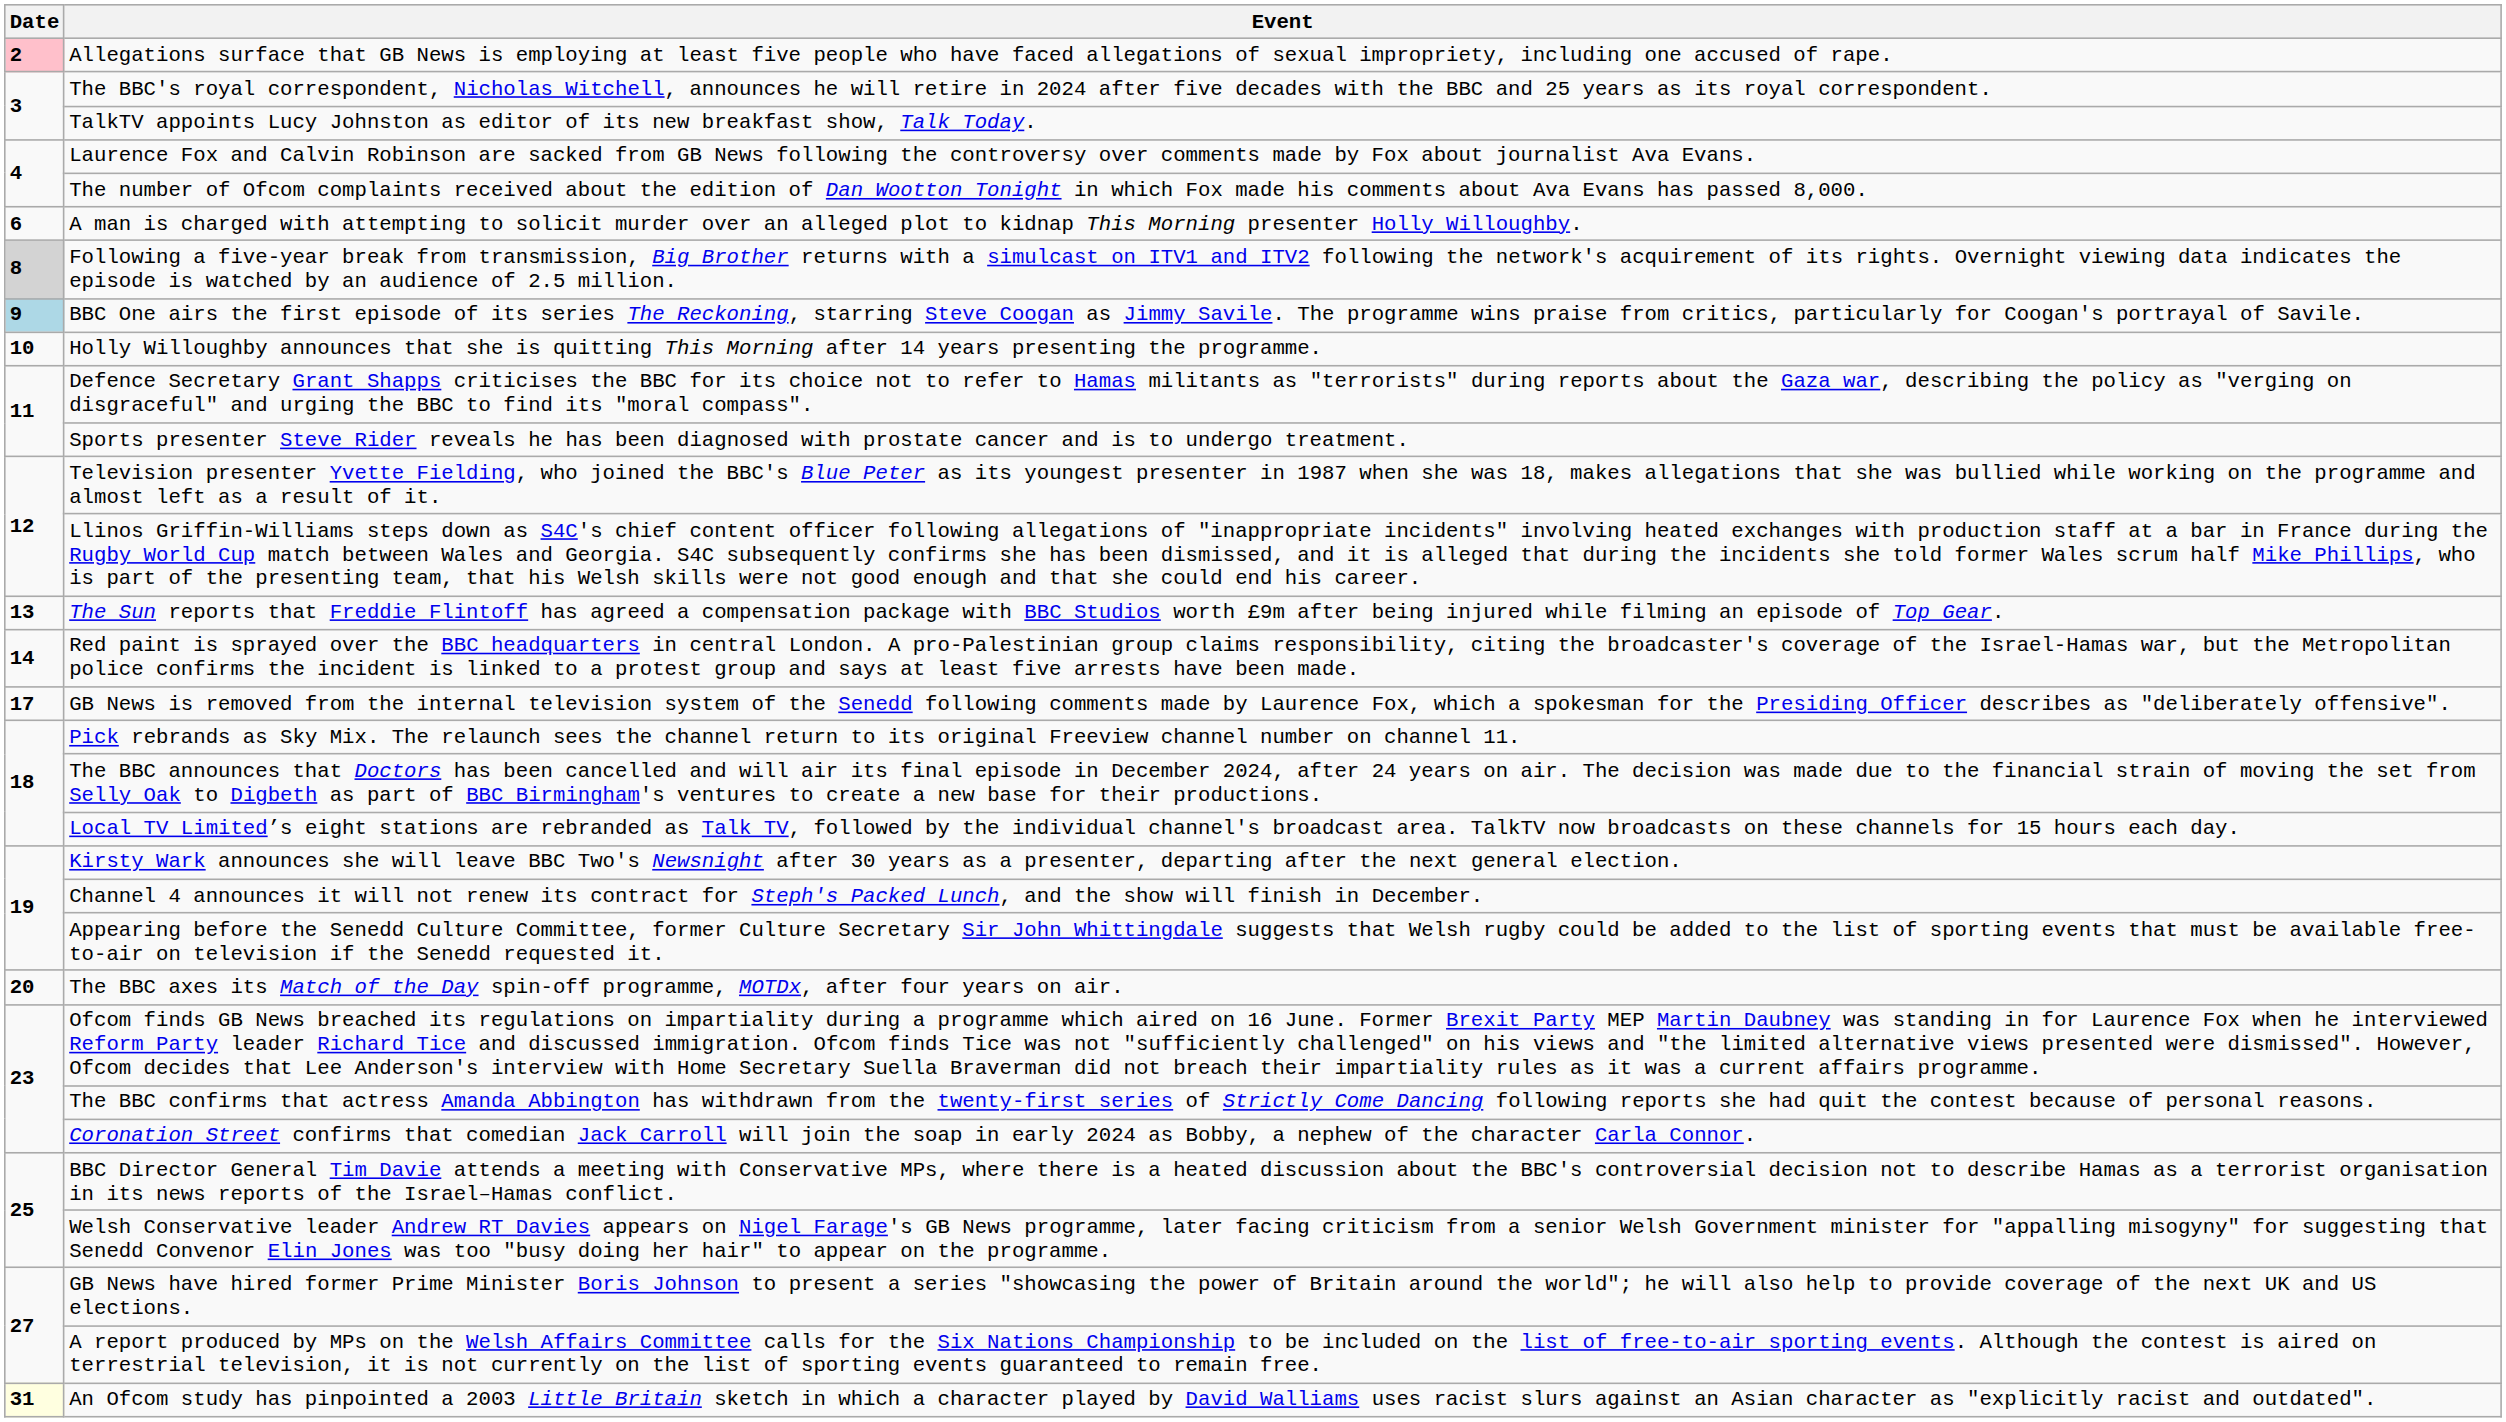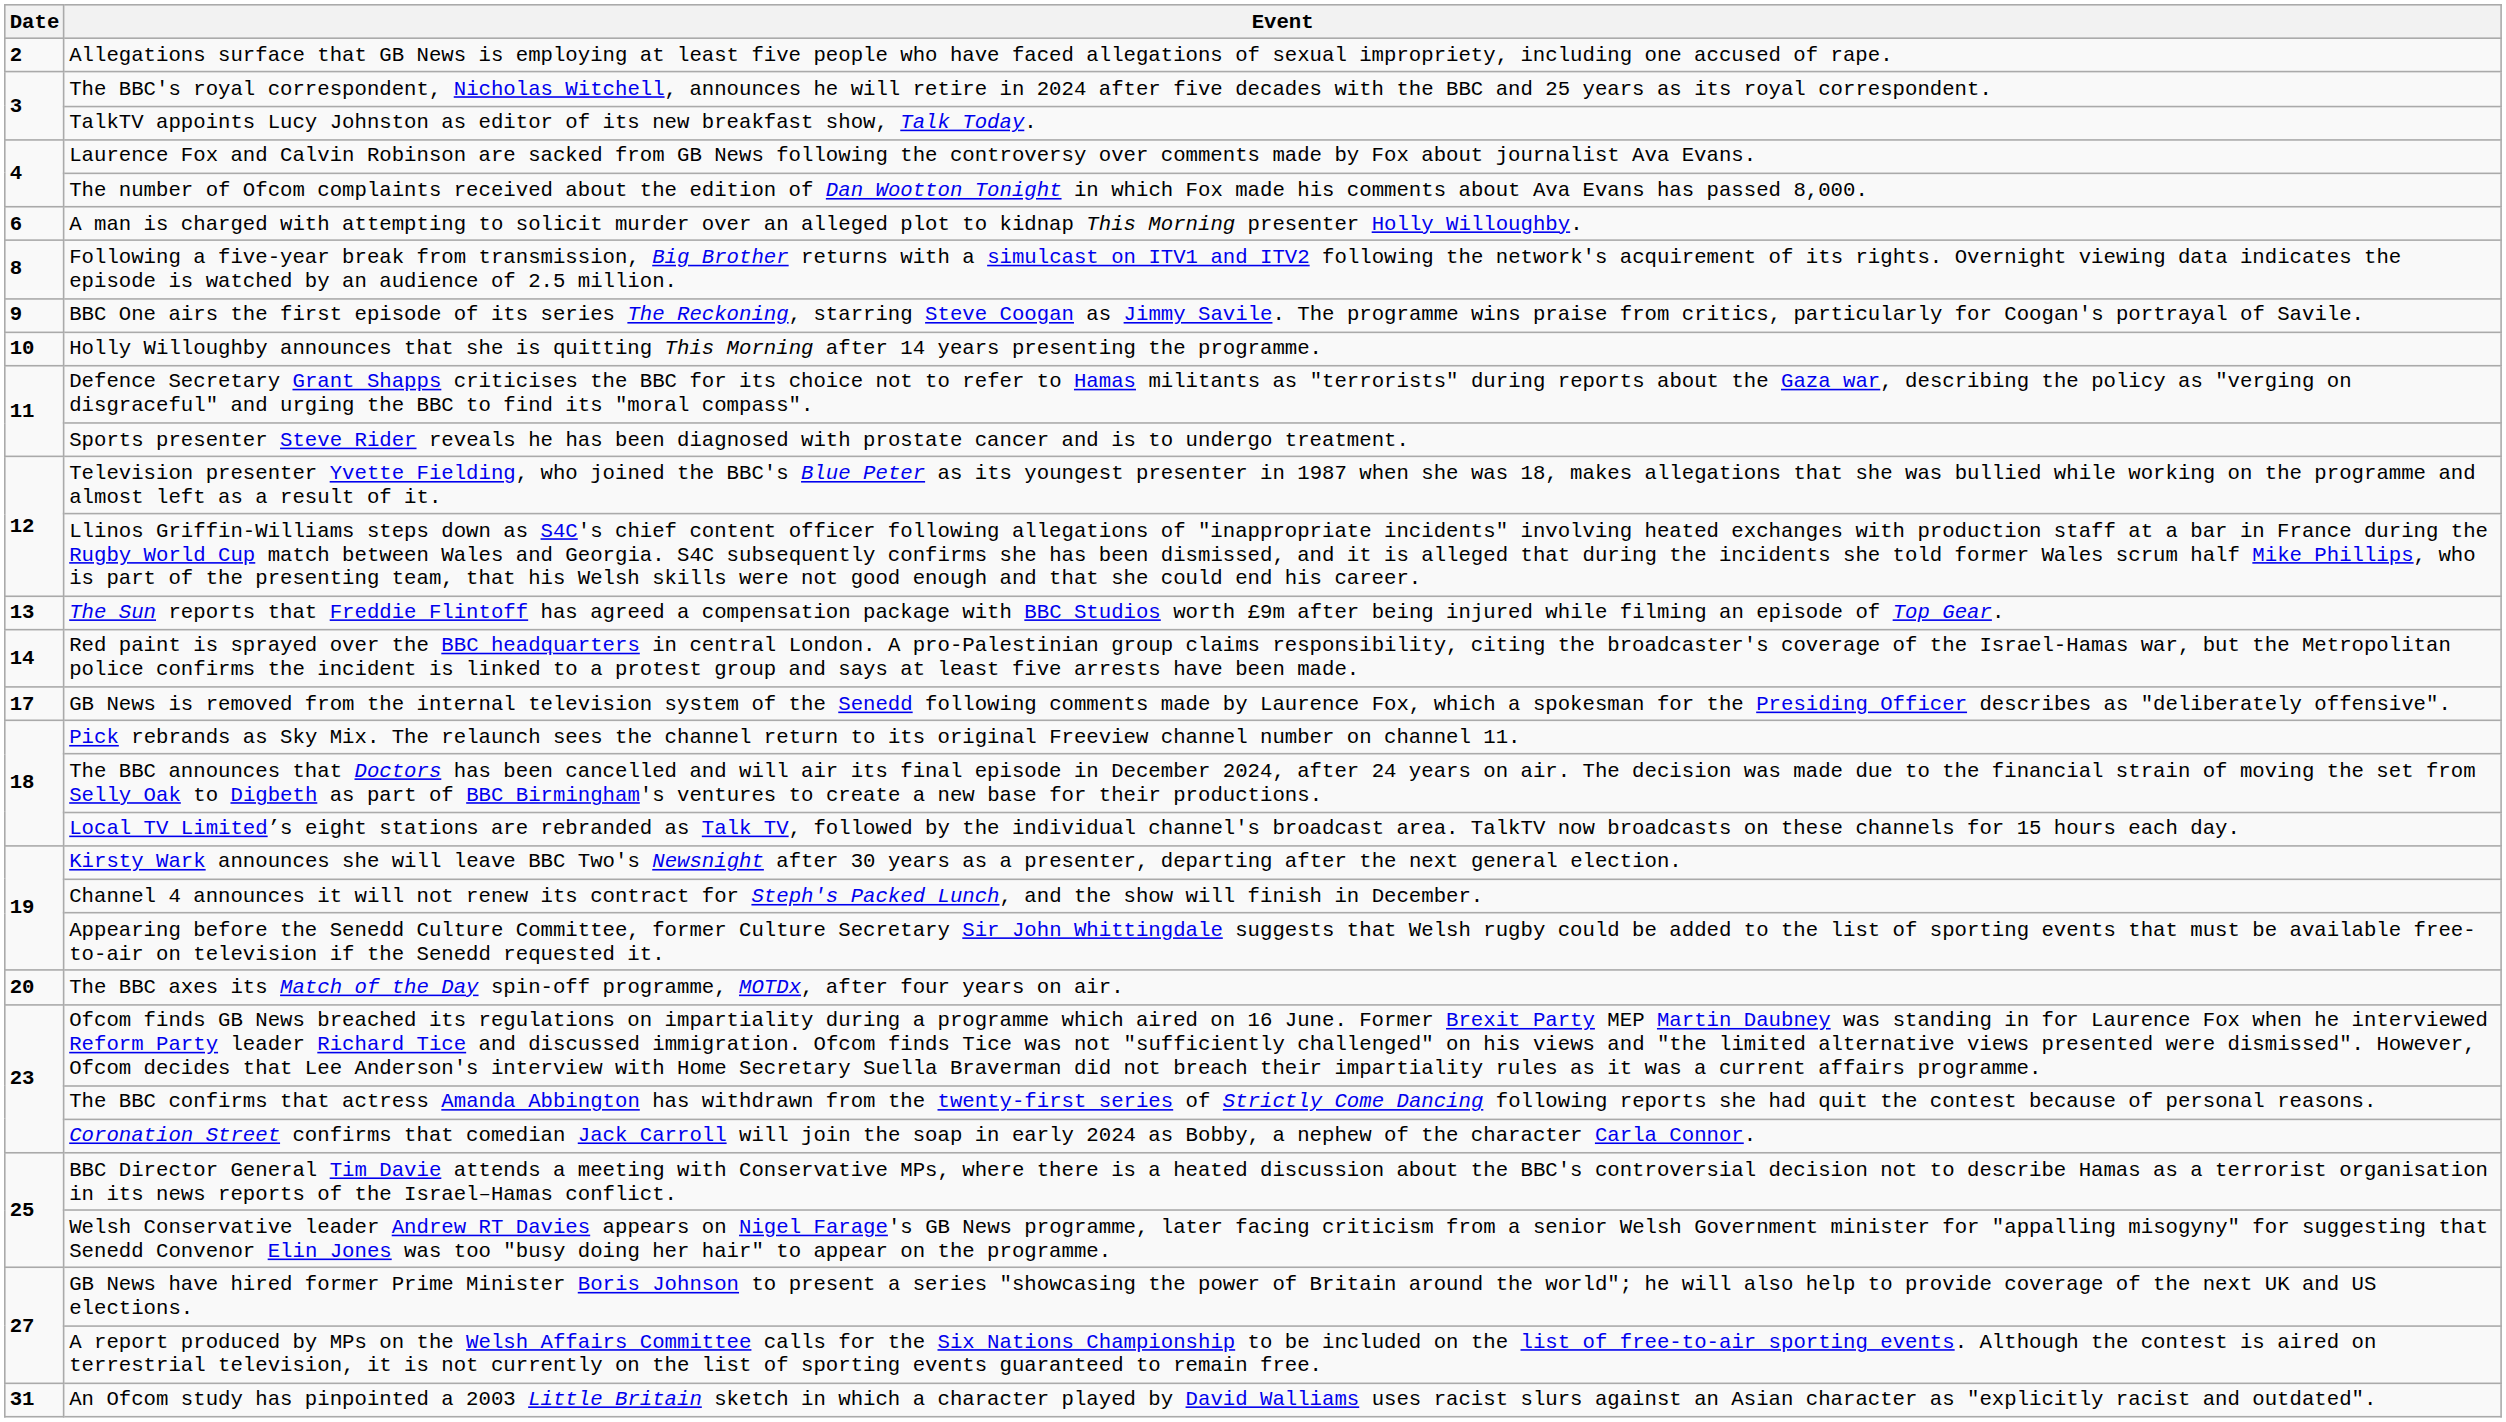(16, 55) pink background -> (16, 55) no background
(16, 269) lightgrey background -> (16, 269) no background
(16, 315) lightblue background -> (16, 315) no background
(22, 1400) lightyellow background -> (22, 1400) no background
